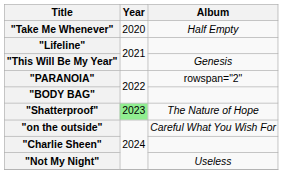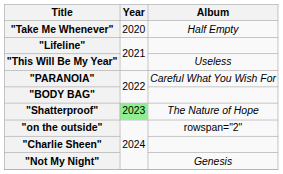(213, 62) Genesis -> (213, 62) Useless
(213, 78) rowspan="2" -> (213, 78) Careful What You Wish For
(213, 128) Careful What You Wish For -> (213, 128) rowspan="2"
(213, 161) Useless -> (213, 161) Genesis
